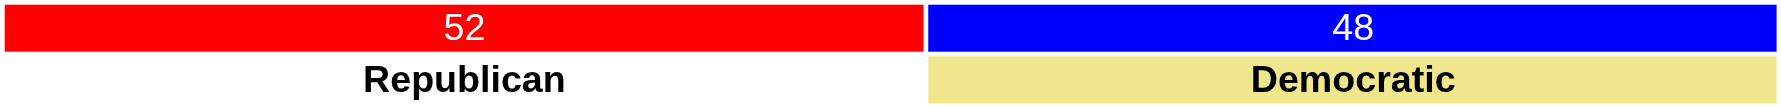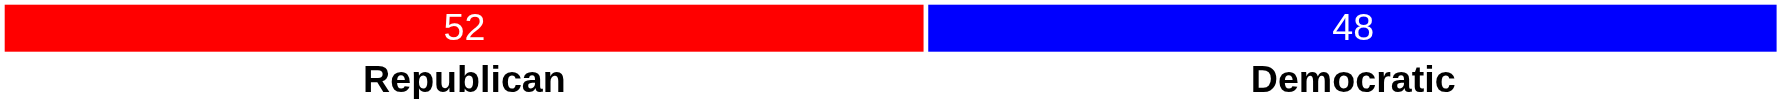(1353, 79) khaki background -> (1353, 79) no background
